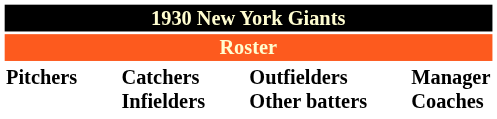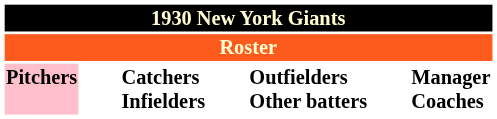(42, 76) no background -> (42, 76) pink background
